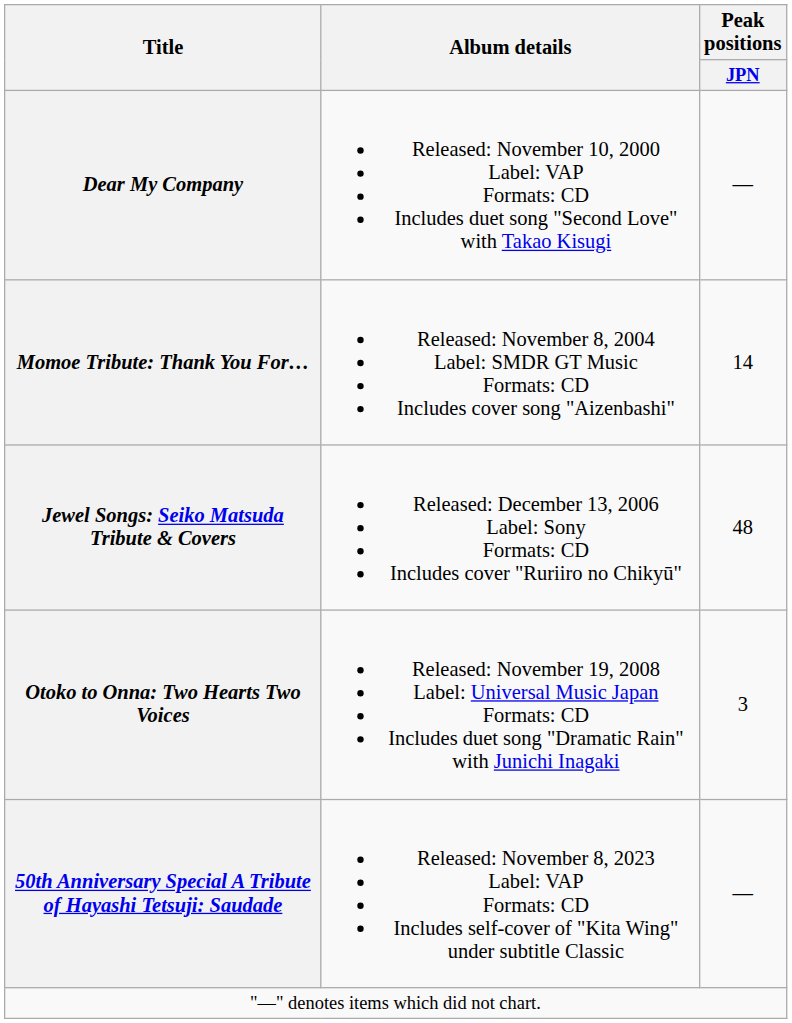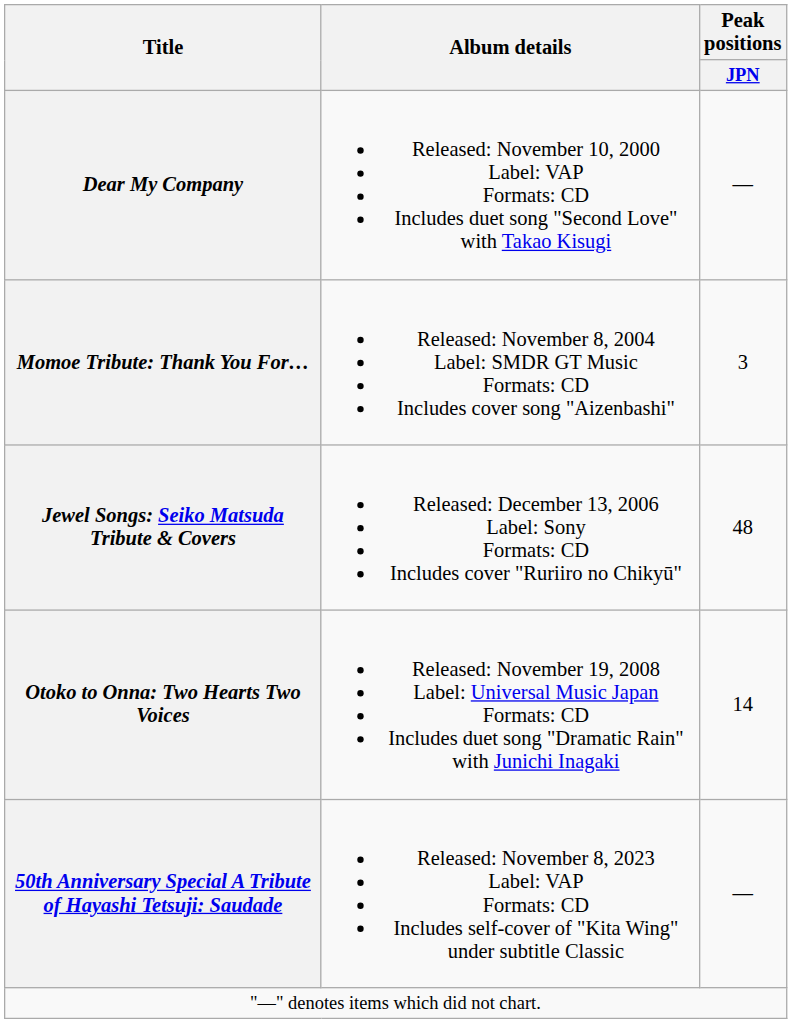(743, 361) 14 -> (743, 361) 3
(743, 704) 3 -> (743, 704) 14
